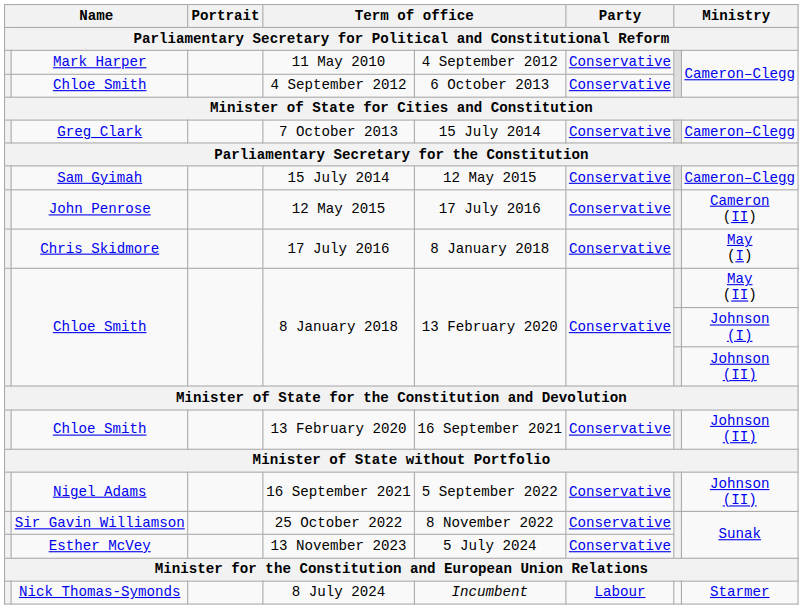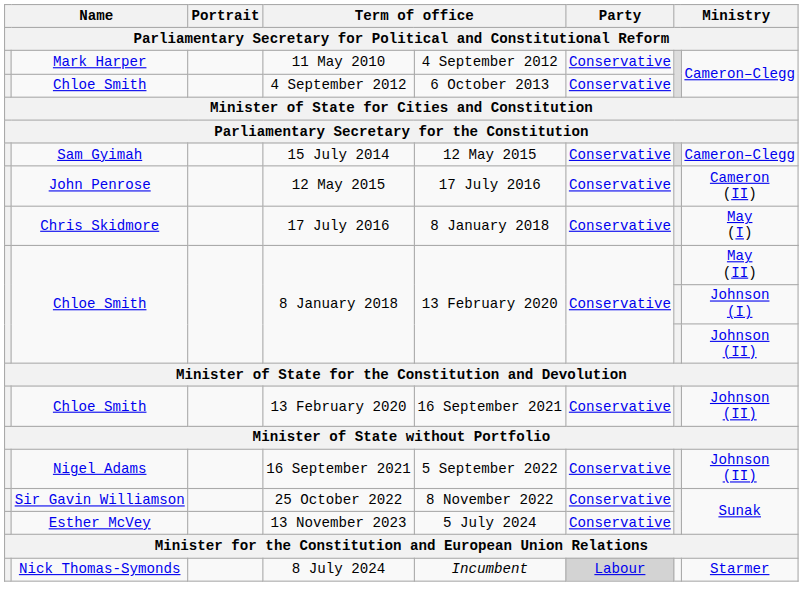- row: (100, 132)
(620, 592) no background -> (620, 569) lightgrey background
